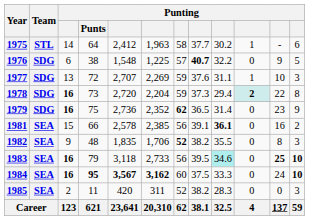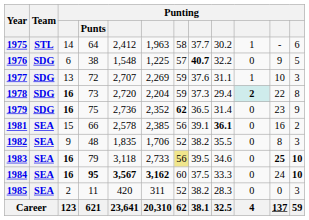(181, 142) bold -> (181, 142) normal
(181, 158) no background -> (181, 158) khaki background
(223, 158) paleturquoise background -> (223, 158) no background
